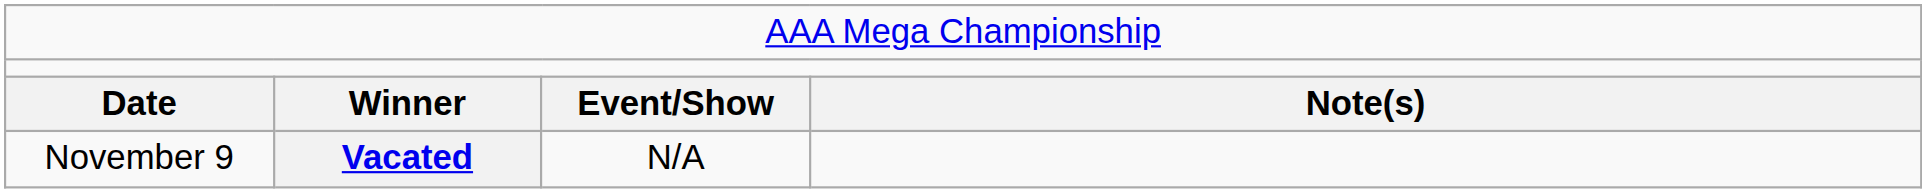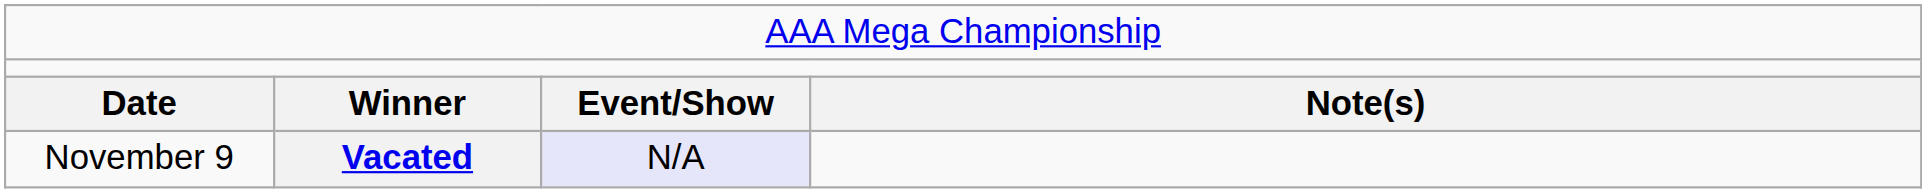(676, 158) no background -> (676, 158) lavender background
